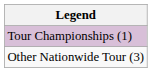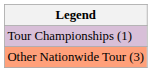(76, 57) no background -> (76, 57) lightsalmon background
